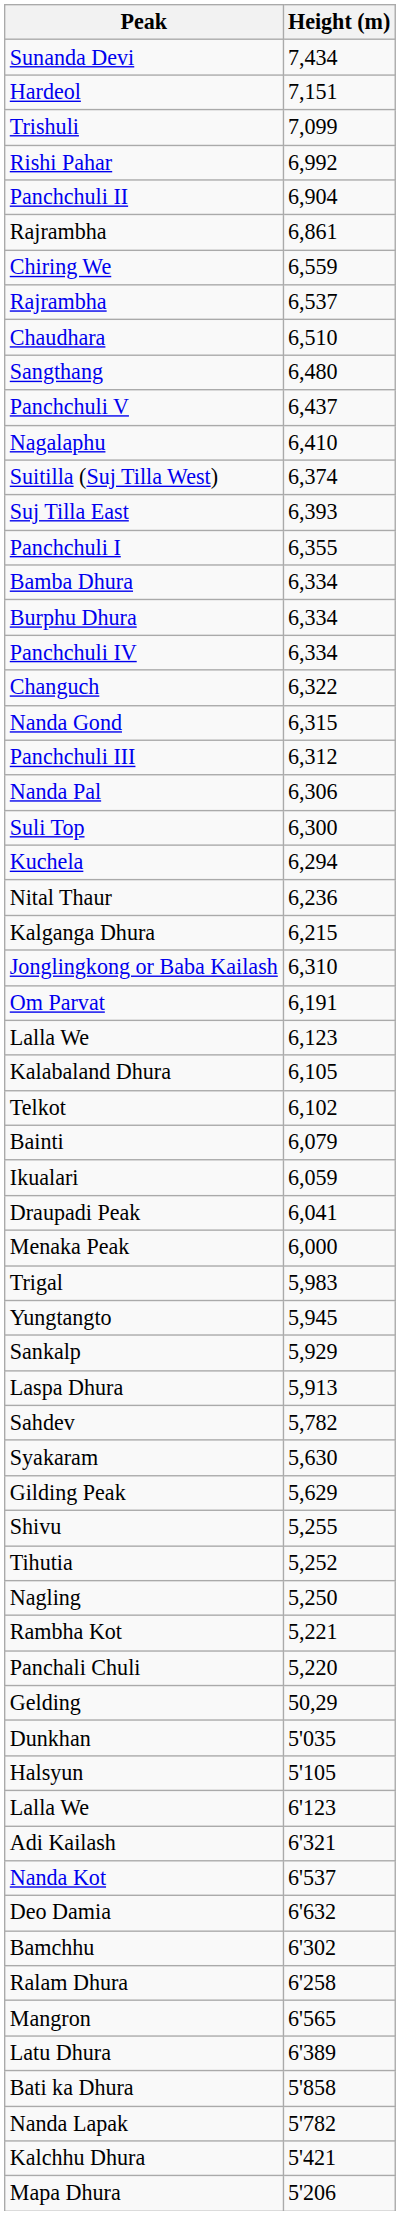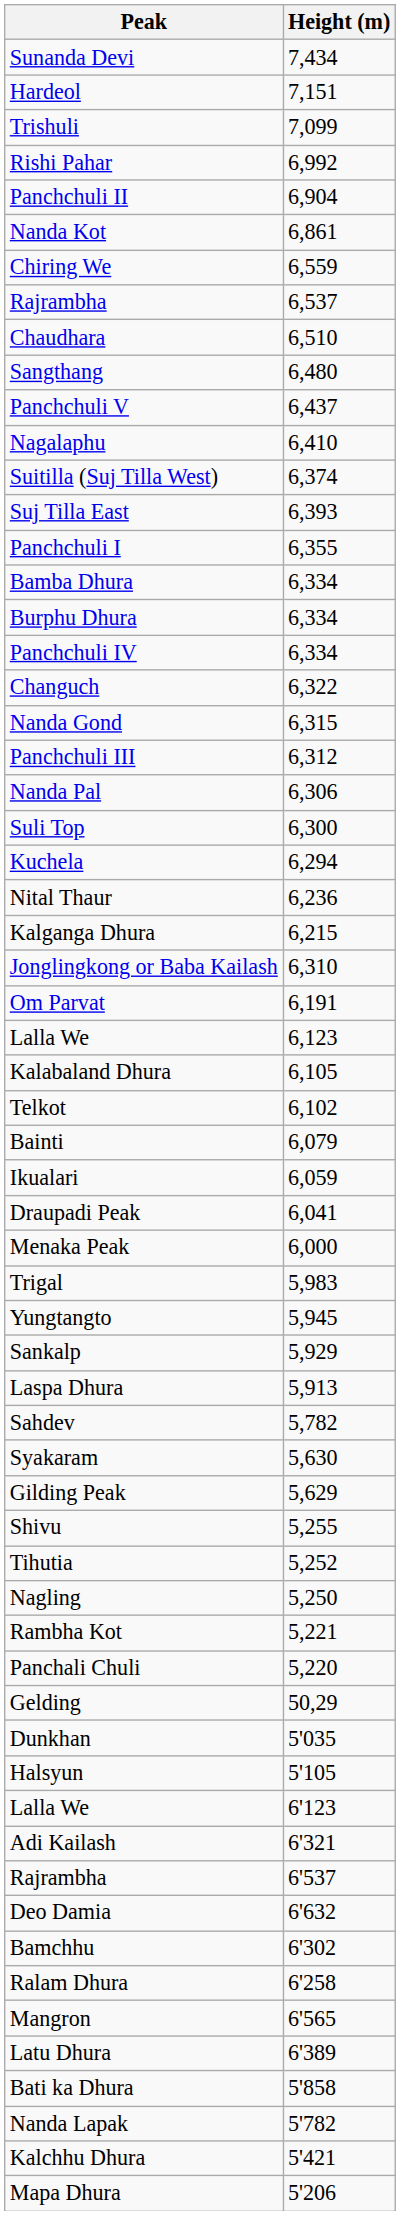(58, 232) Rajrambha -> (58, 232) Nanda Kot
(58, 1877) Nanda Kot -> (58, 1877) Rajrambha
